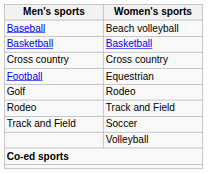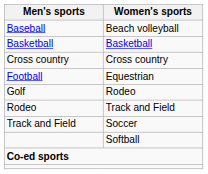+ row: (123, 140)
- row: (127, 140)
